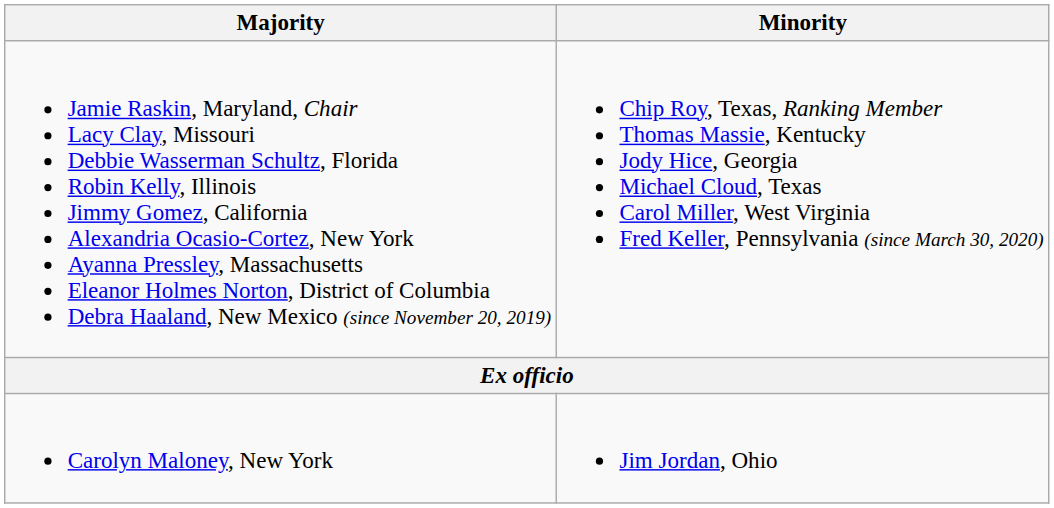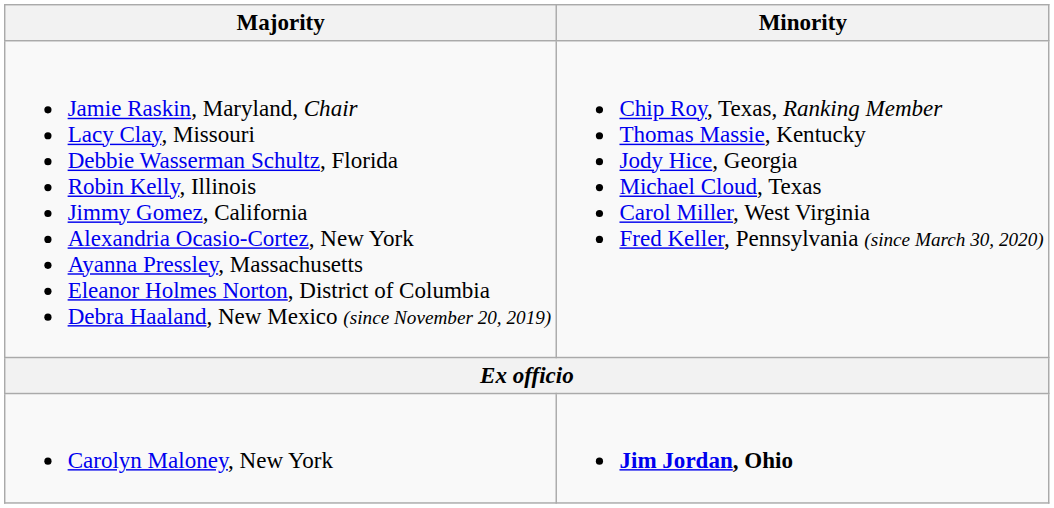(803, 461) normal -> (803, 461) bold
